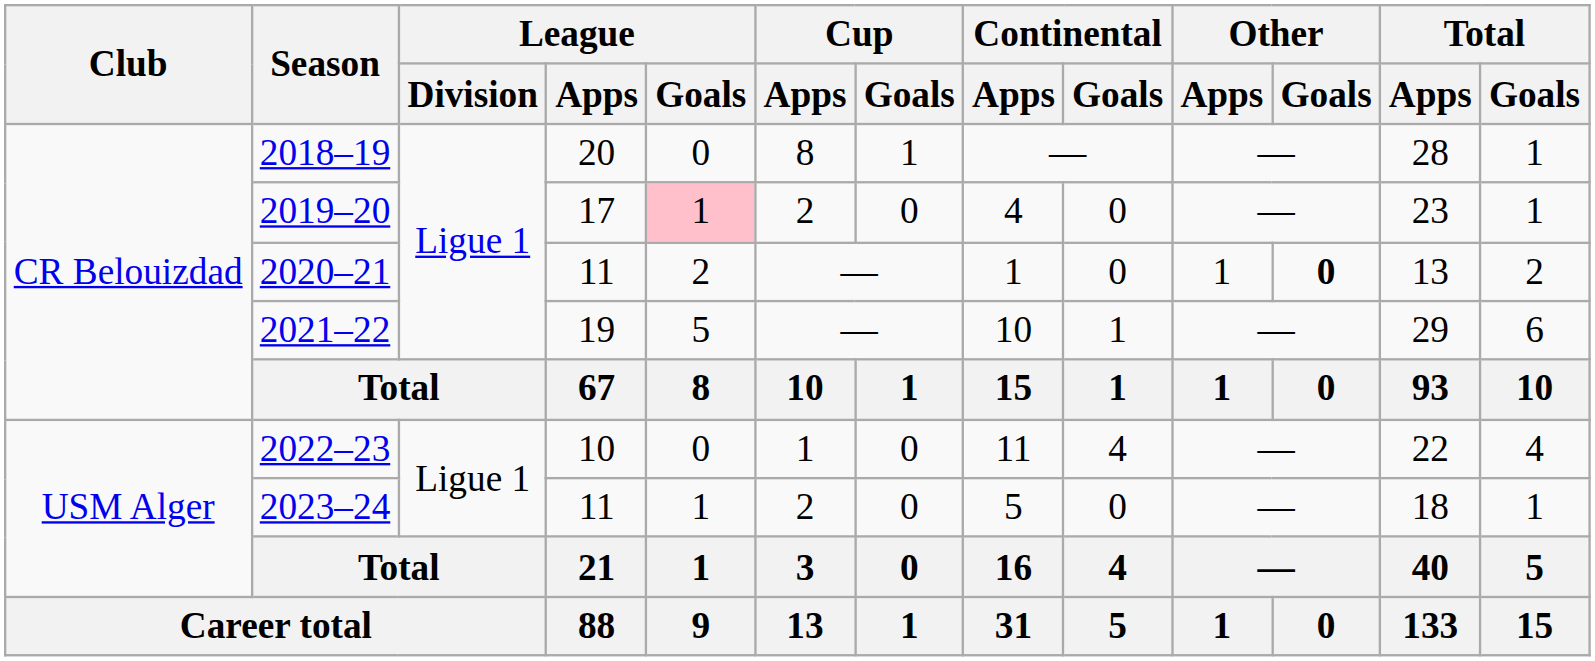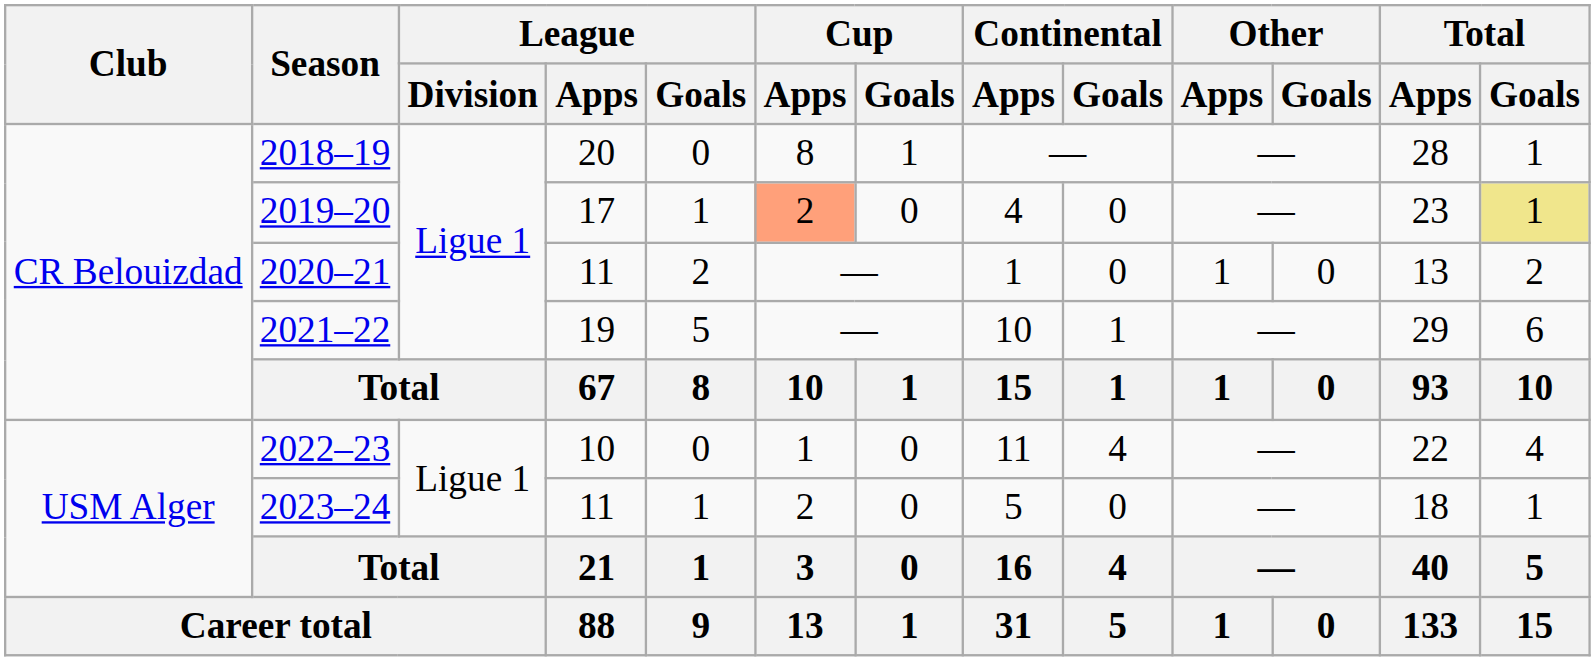(701, 211) pink background -> (701, 211) no background
(805, 211) no background -> (805, 211) lightsalmon background
(1535, 211) no background -> (1535, 211) khaki background
(1326, 270) bold -> (1326, 270) normal
